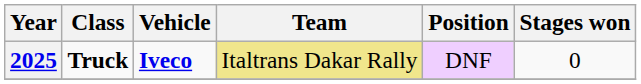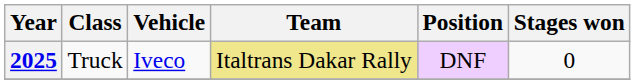(98, 60) bold -> (95, 60) normal
(166, 60) bold -> (159, 60) normal
